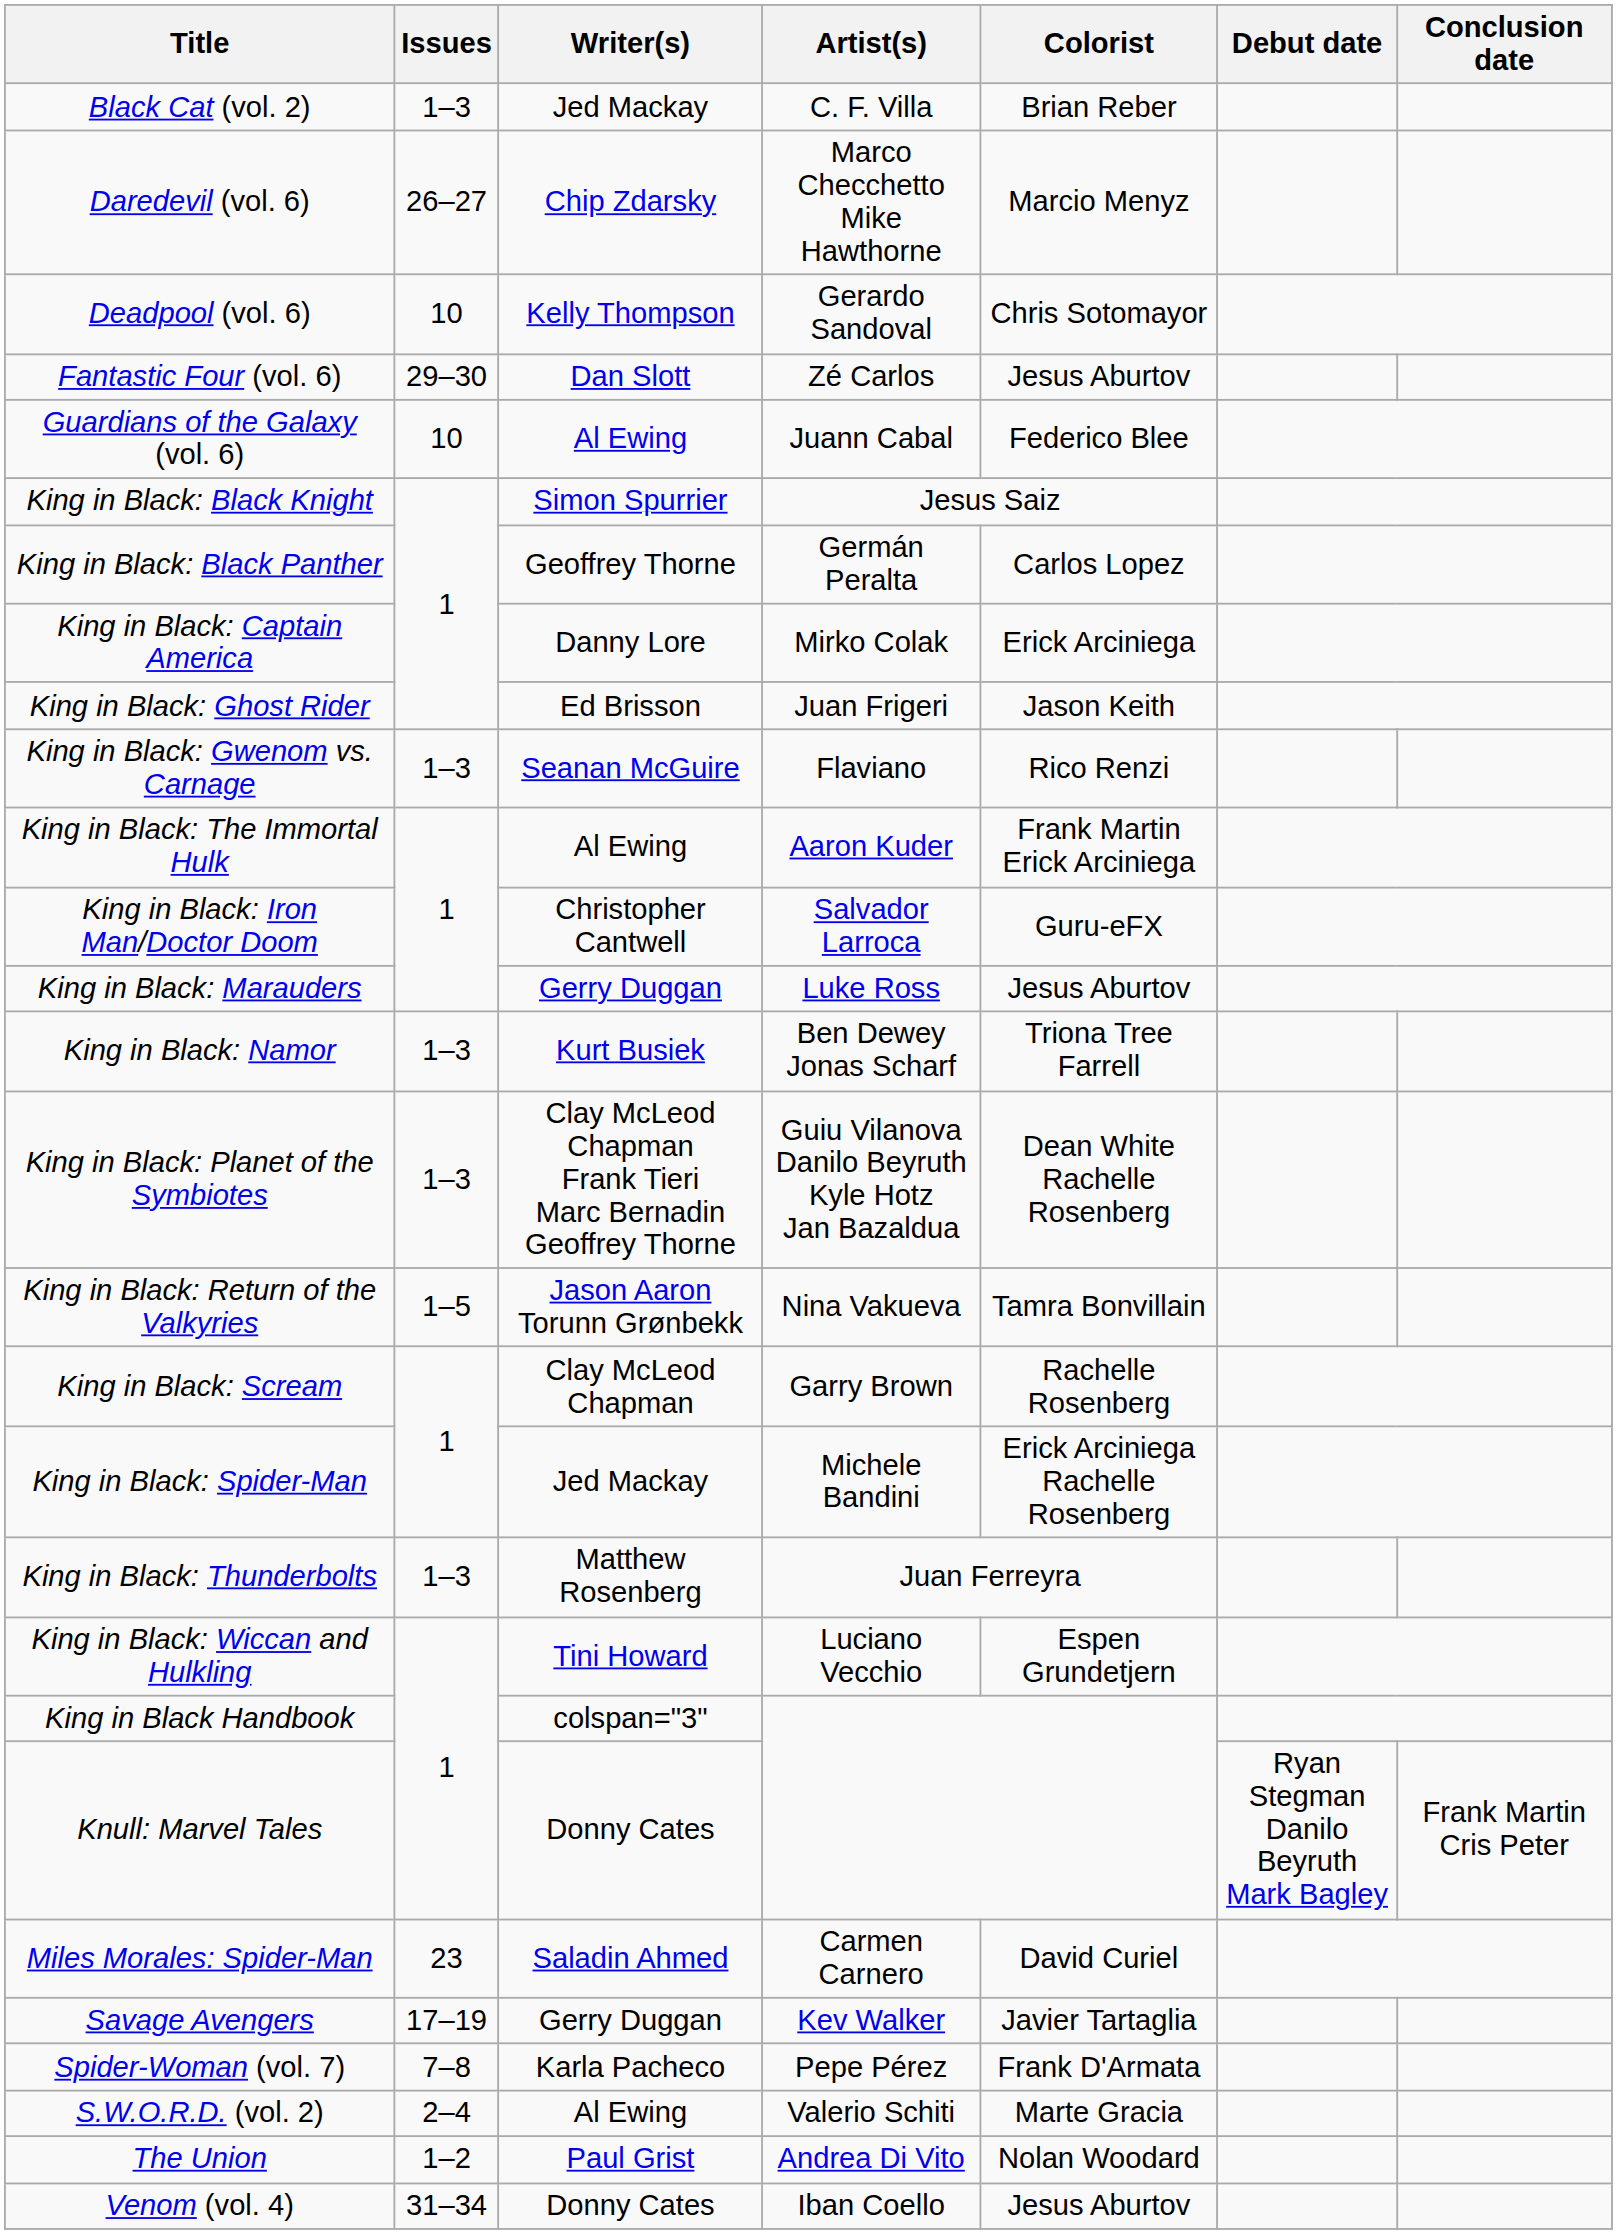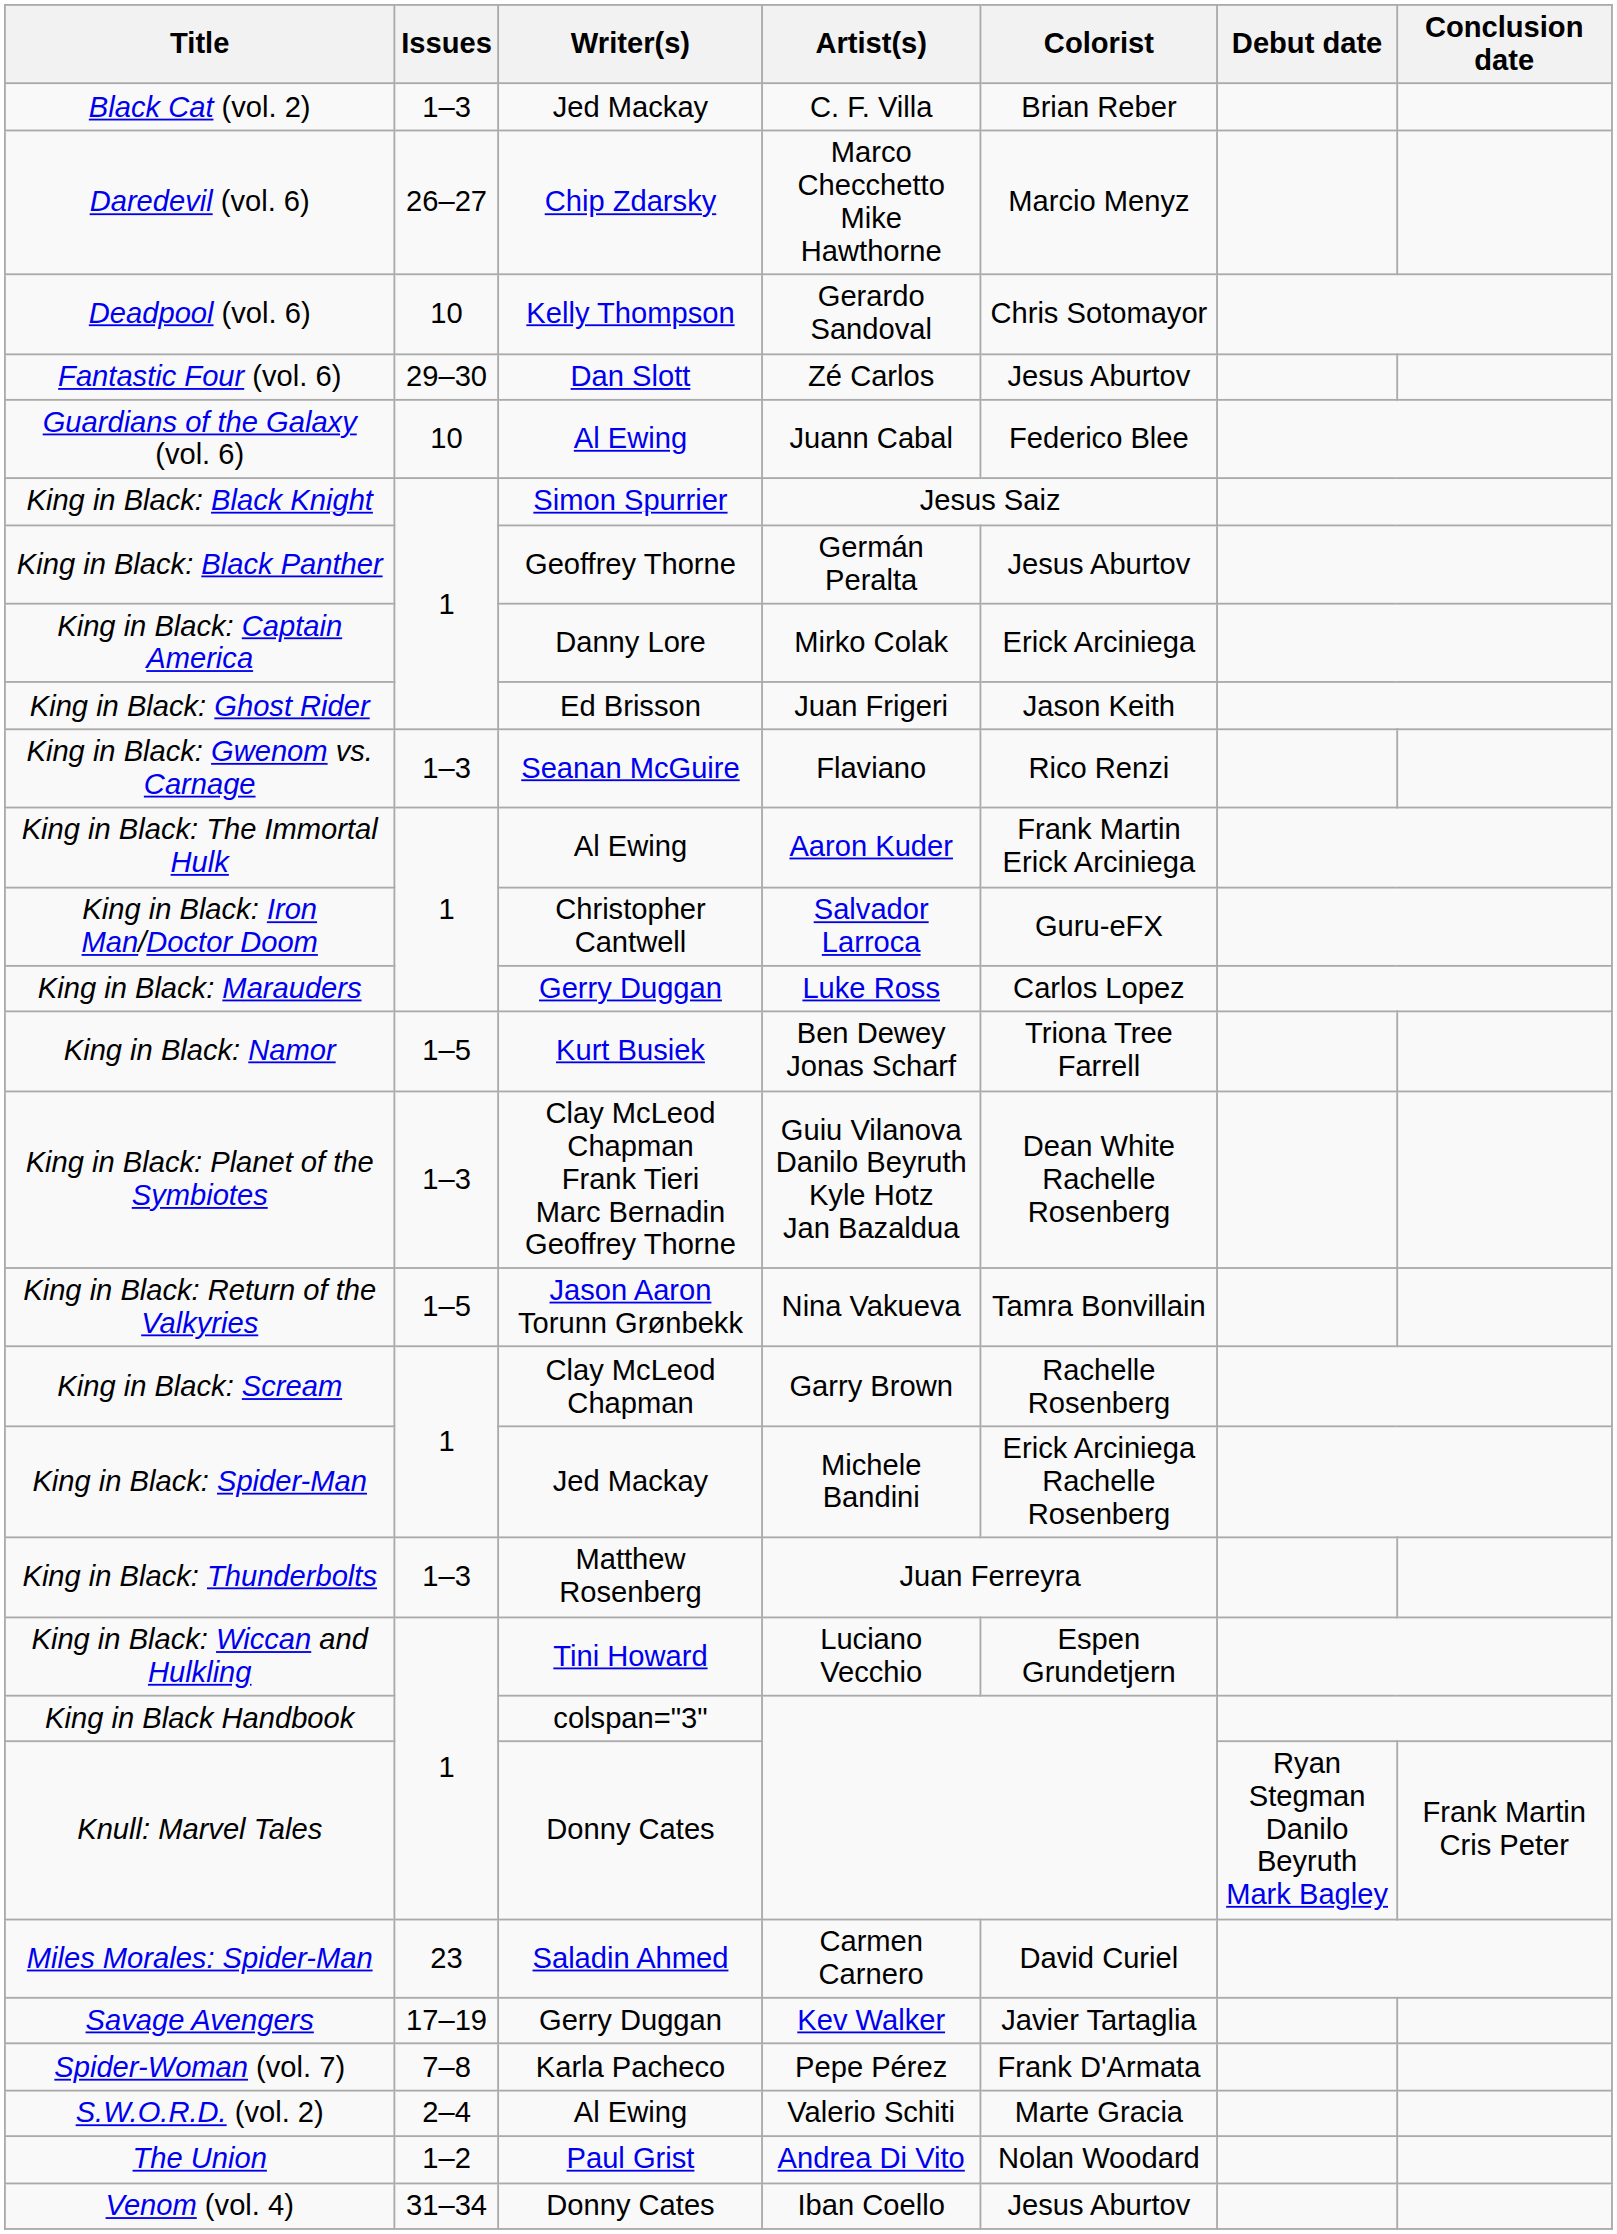(1099, 563) Carlos Lopez -> (1099, 563) Jesus Aburtov
(1099, 988) Jesus Aburtov -> (1099, 988) Carlos Lopez
(447, 1050) 1–3 -> (447, 1050) 1–5
